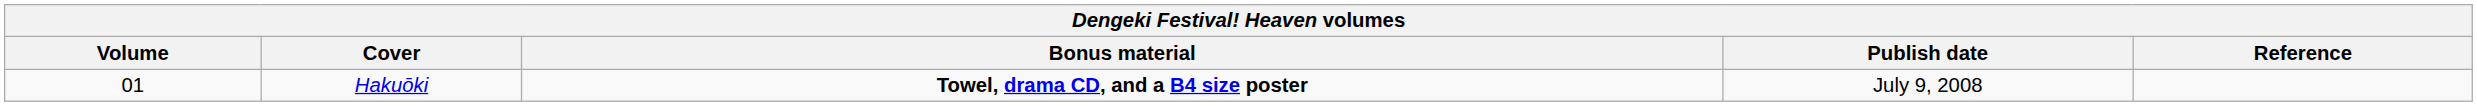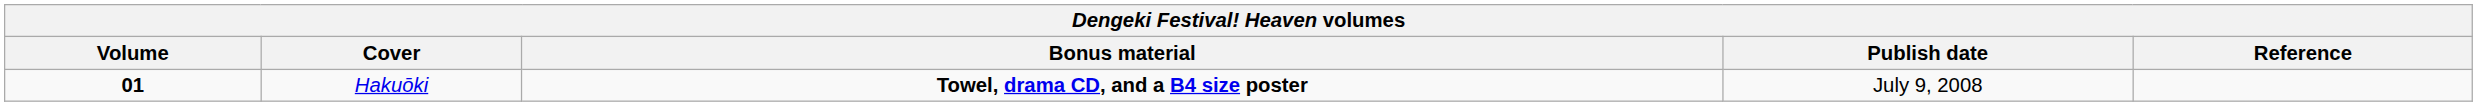(133, 85) normal -> (133, 85) bold
